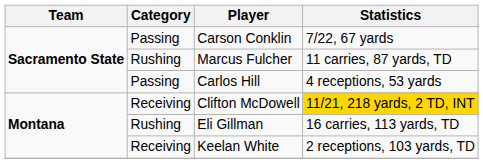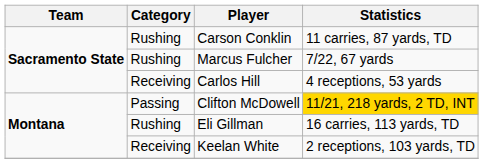(155, 37) Passing -> (156, 37) Rushing
(350, 37) 7/22, 67 yards -> (379, 37) 11 carries, 87 yards, TD
(379, 59) 11 carries, 87 yards, TD -> (350, 59) 7/22, 67 yards
(155, 81) Passing -> (161, 81) Receiving
(161, 103) Receiving -> (155, 103) Passing
